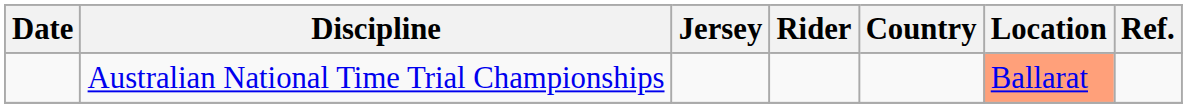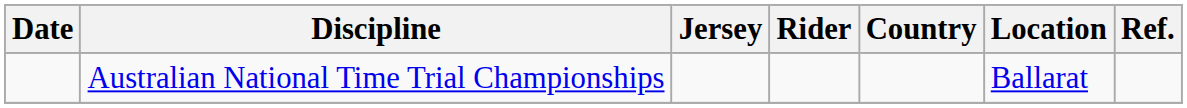(1039, 77) lightsalmon background -> (1039, 77) no background
